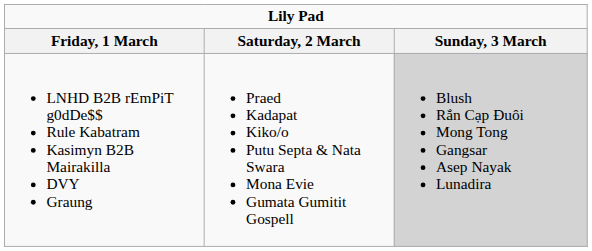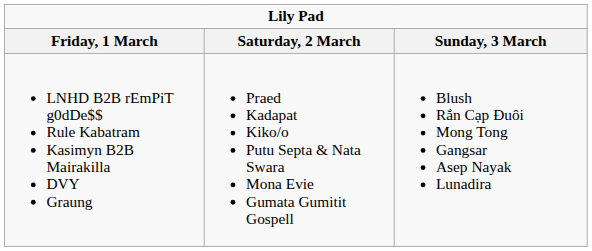(491, 141) lightgrey background -> (491, 141) no background
